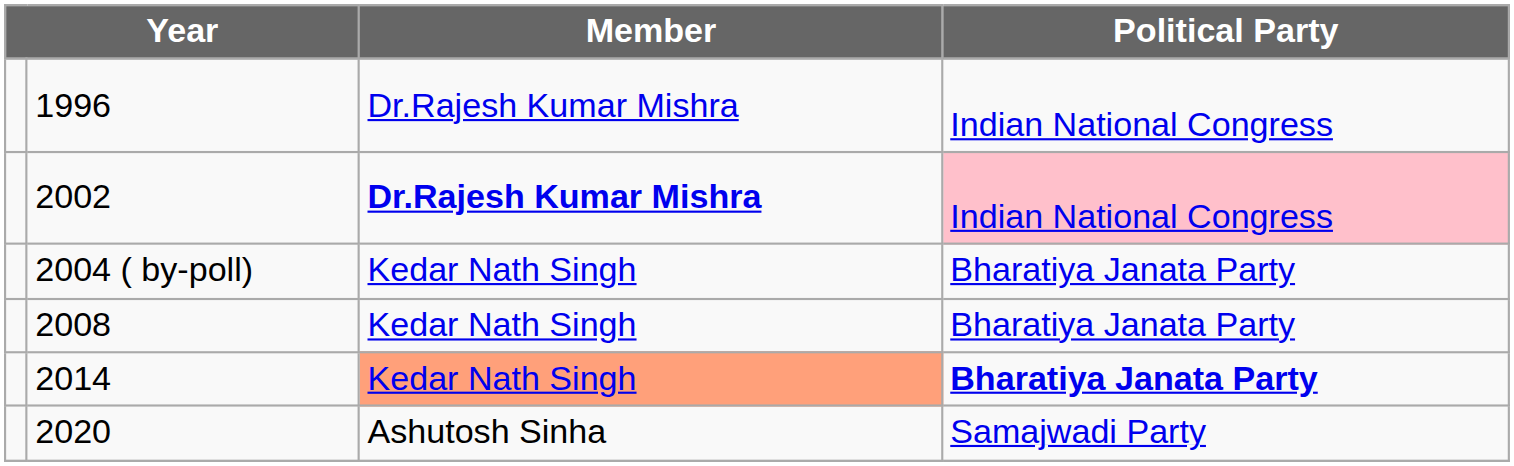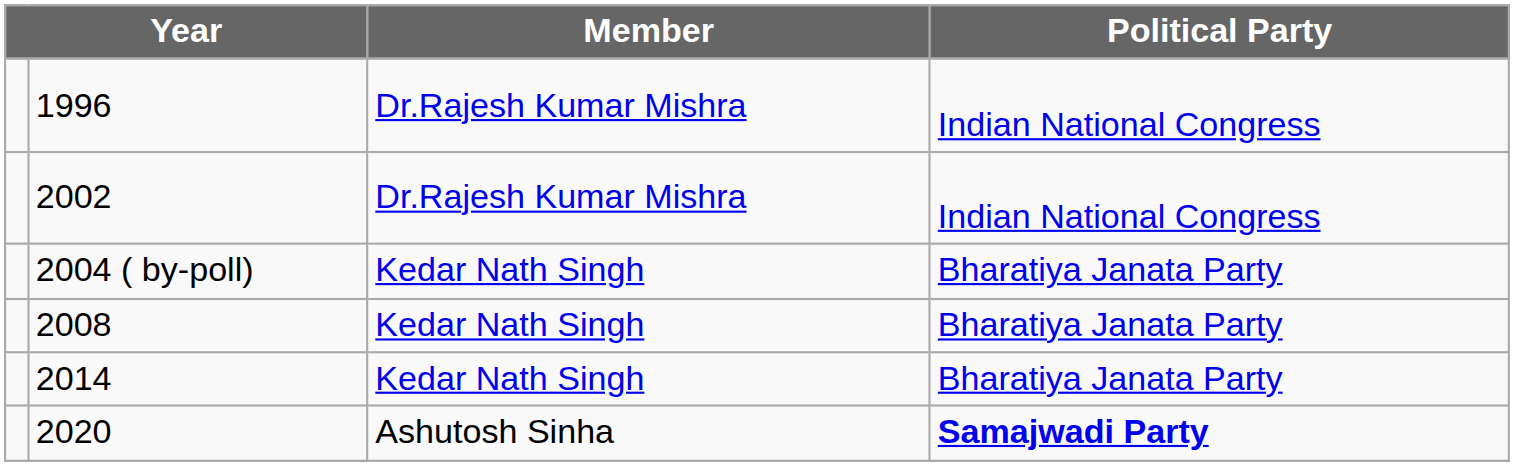(564, 197) bold -> (561, 197) normal
(1142, 216) pink background -> (1129, 216) no background
(502, 378) lightsalmon background -> (510, 378) no background
(1134, 378) bold -> (1110, 378) normal
(1078, 432) normal -> (1073, 432) bold
